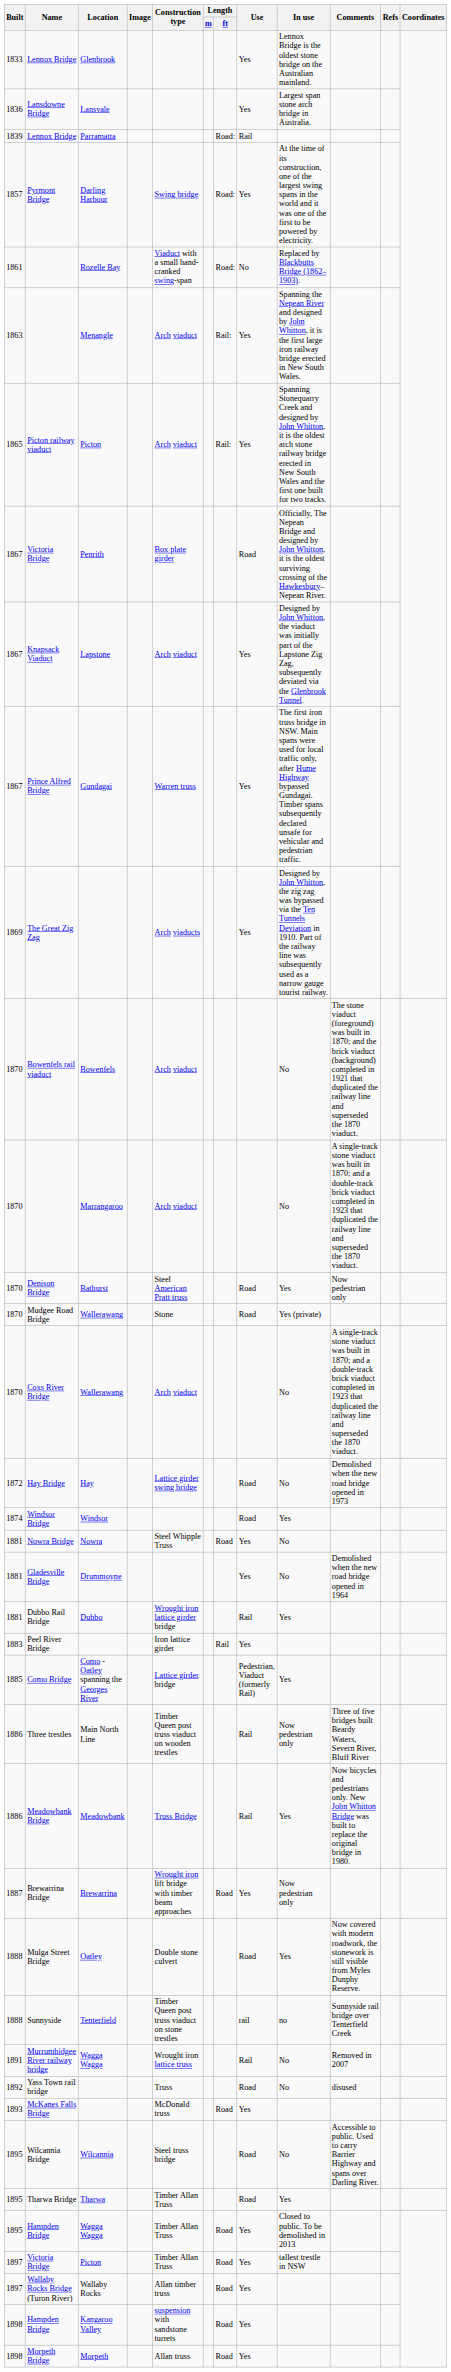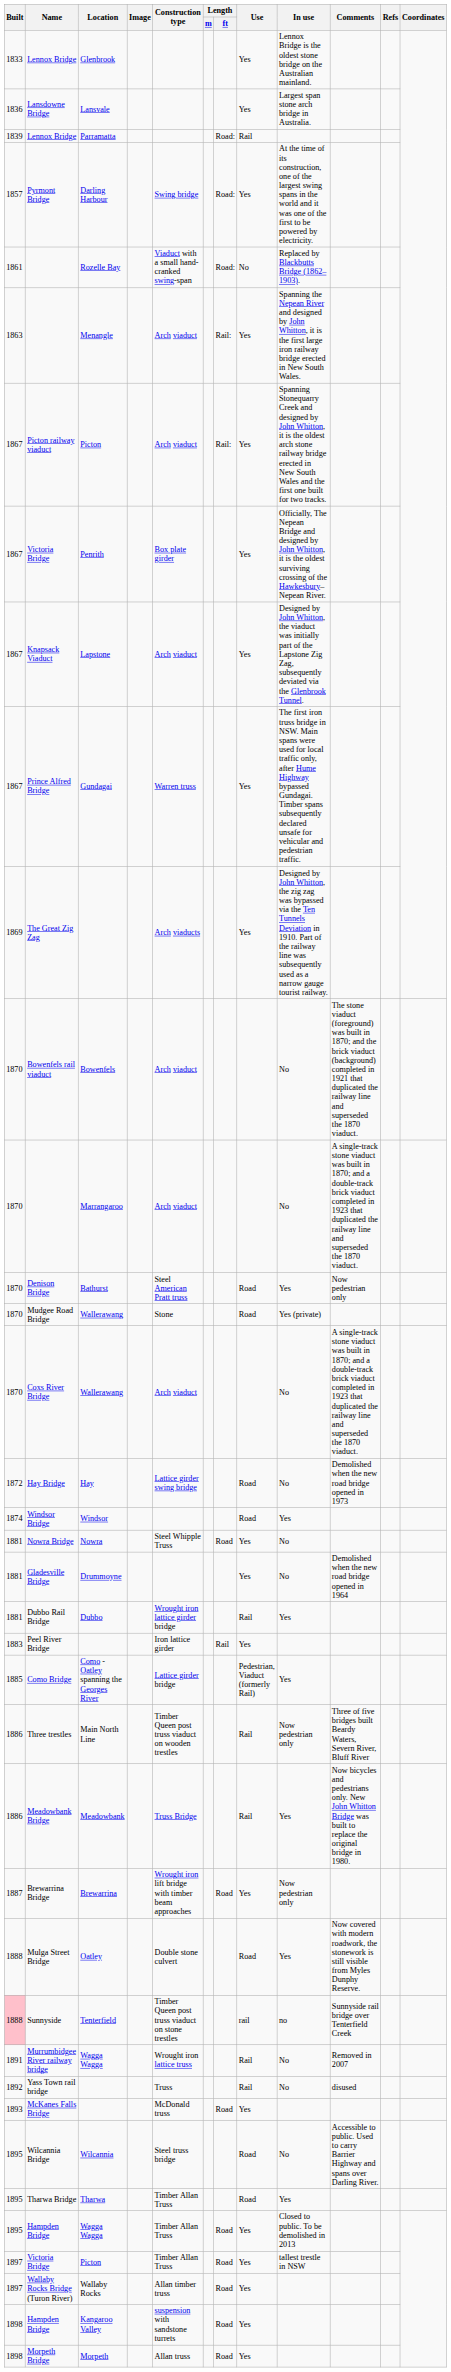(14, 444) 1865 -> (14, 444) 1867
(247, 554) Road -> (245, 554) Yes
(14, 2020) no background -> (14, 2020) pink background
(247, 2087) Road -> (246, 2087) Rail
